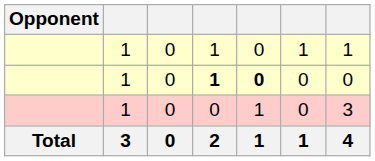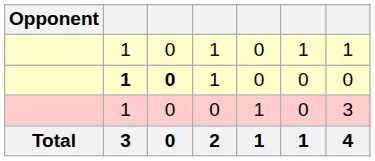(126, 79) normal -> (126, 79) bold
(170, 79) normal -> (170, 79) bold
(214, 79) bold -> (214, 79) normal
(259, 79) bold -> (259, 79) normal
